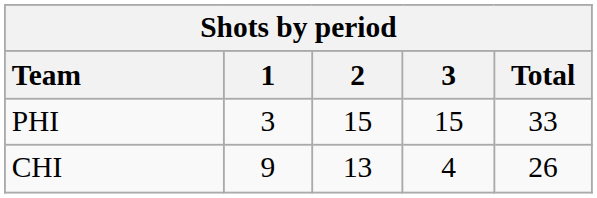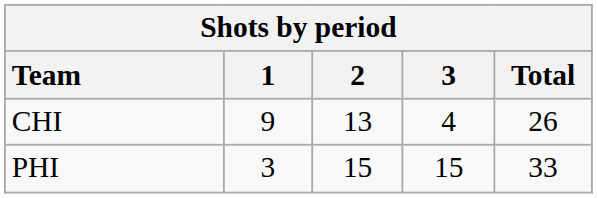rows swapped: (35, 121) <-> (37, 167)
